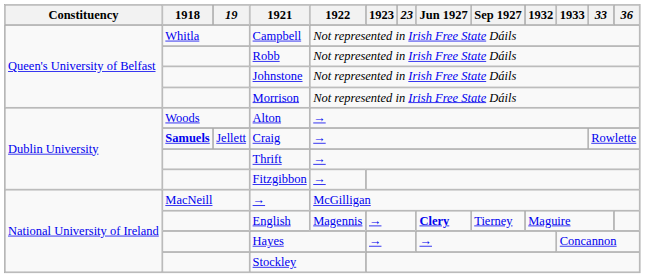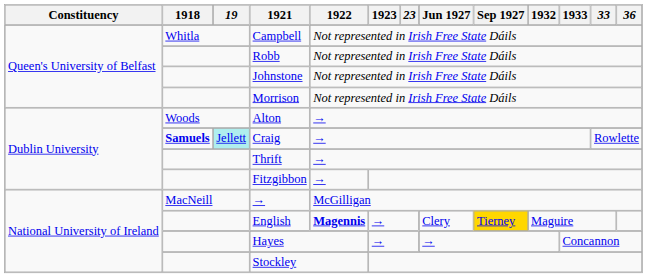(231, 138) no background -> (231, 138) paleturquoise background
(338, 220) normal -> (339, 220) bold
(434, 220) bold -> (436, 220) normal
(493, 220) no background -> (496, 220) gold background
